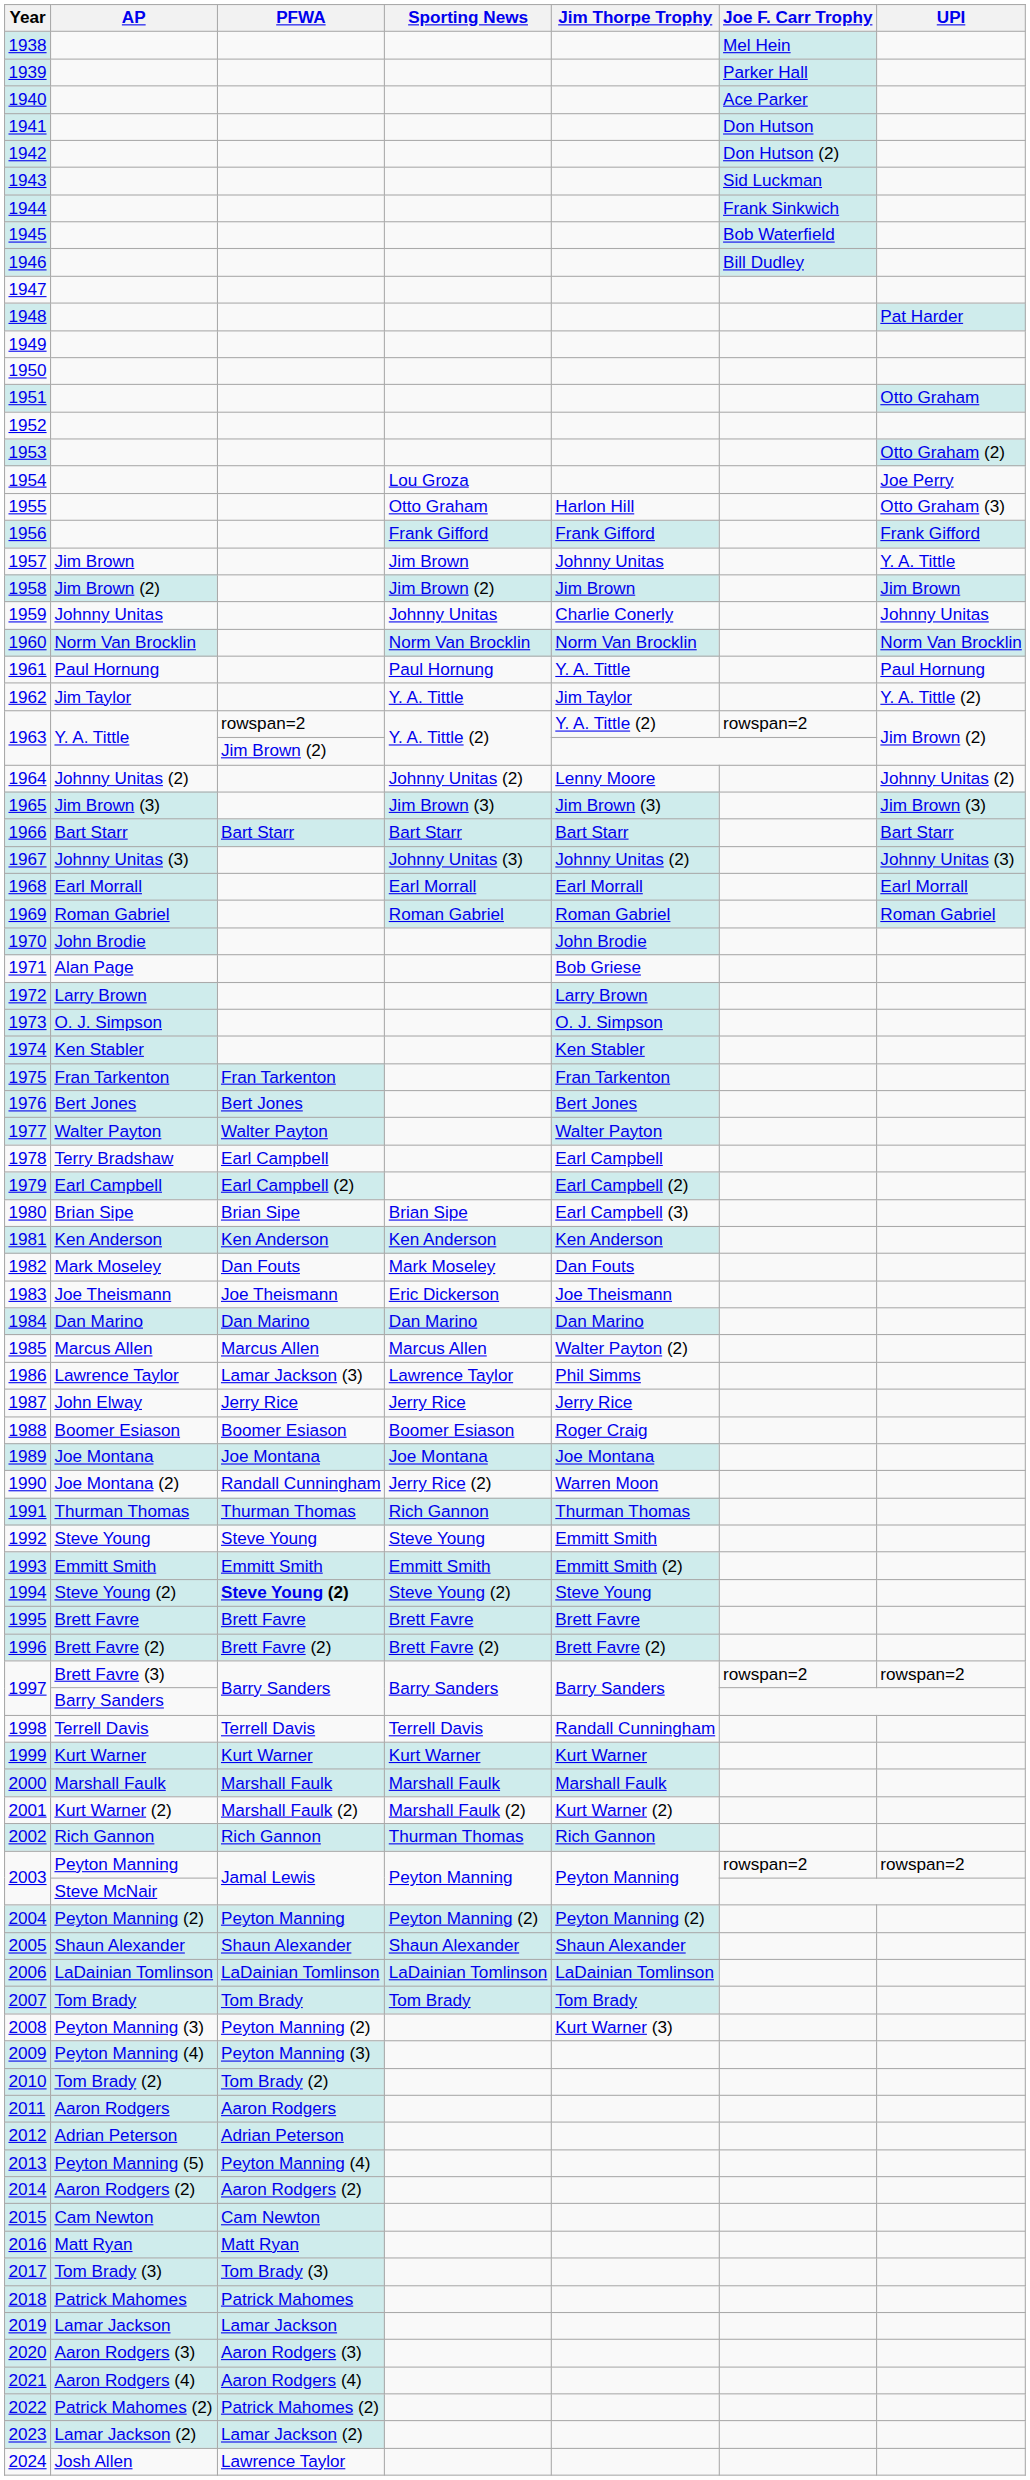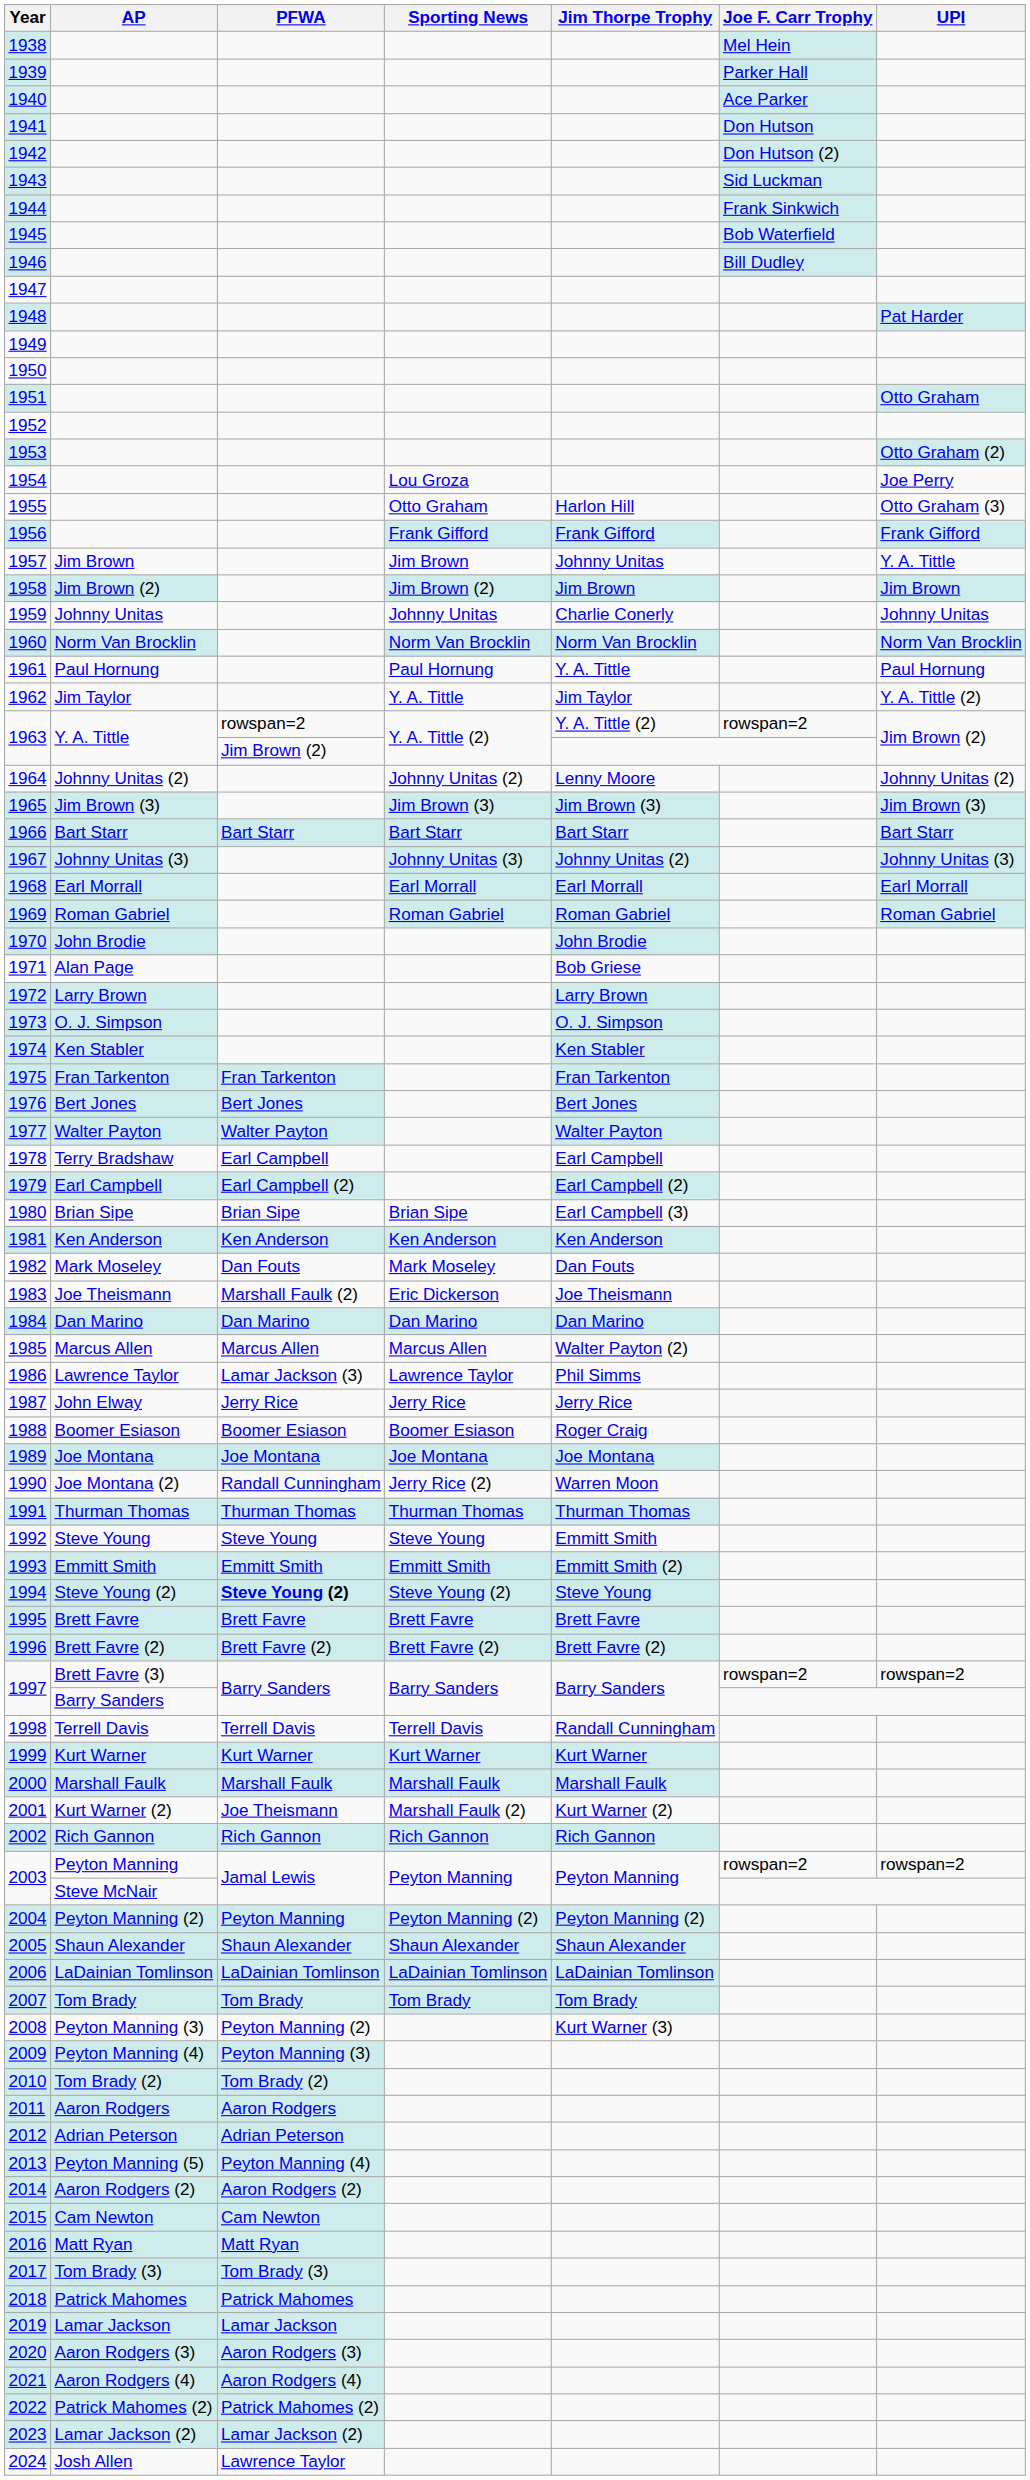(279, 1294) Joe Theismann -> (289, 1294) Marshall Faulk (2)
(439, 1511) Rich Gannon -> (456, 1511) Thurman Thomas
(289, 1810) Marshall Faulk (2) -> (279, 1810) Joe Theismann
(456, 1837) Thurman Thomas -> (439, 1837) Rich Gannon
